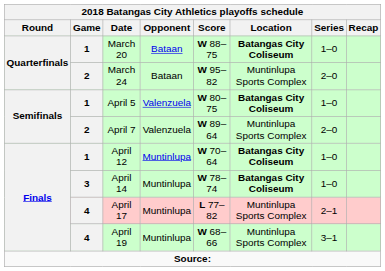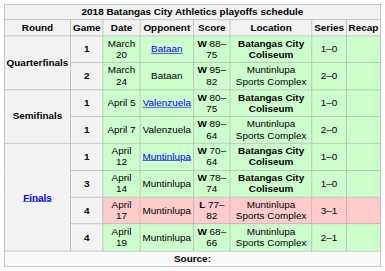(87, 130) 2 -> (87, 130) 1
(329, 210) 2–1 -> (329, 210) 3–1
(329, 237) 3–1 -> (329, 237) 2–1
